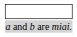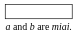(39, 26) lightgrey background -> (39, 26) no background
